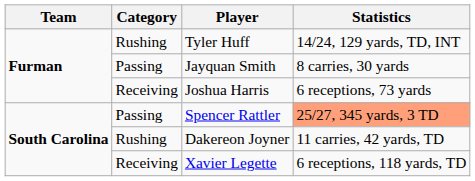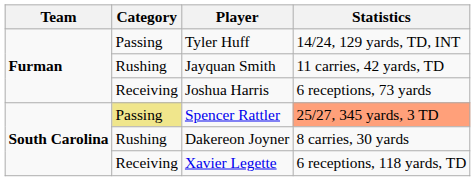(141, 41) Rushing -> (139, 41) Passing
(139, 65) Passing -> (141, 65) Rushing
(353, 65) 8 carries, 30 yards -> (370, 65) 11 carries, 42 yards, TD
(139, 114) no background -> (139, 114) khaki background
(370, 138) 11 carries, 42 yards, TD -> (353, 138) 8 carries, 30 yards
